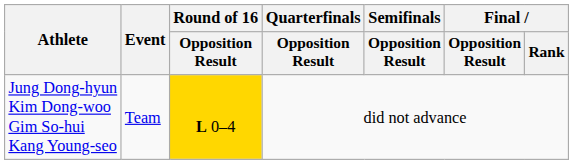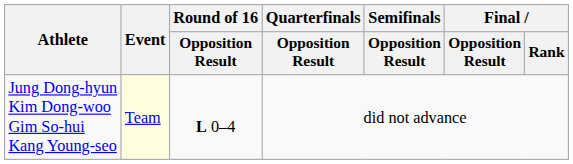(143, 117) no background -> (143, 117) lightyellow background
(216, 127) gold background -> (216, 127) no background
